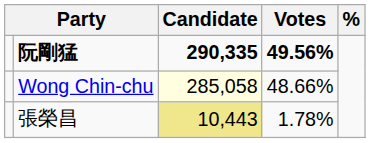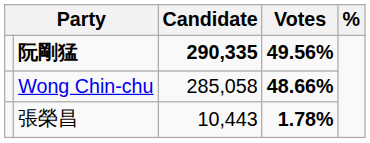(222, 86) lightyellow background -> (222, 86) no background
(300, 86) normal -> (300, 86) bold
(228, 119) khaki background -> (228, 119) no background
(306, 119) normal -> (306, 119) bold
